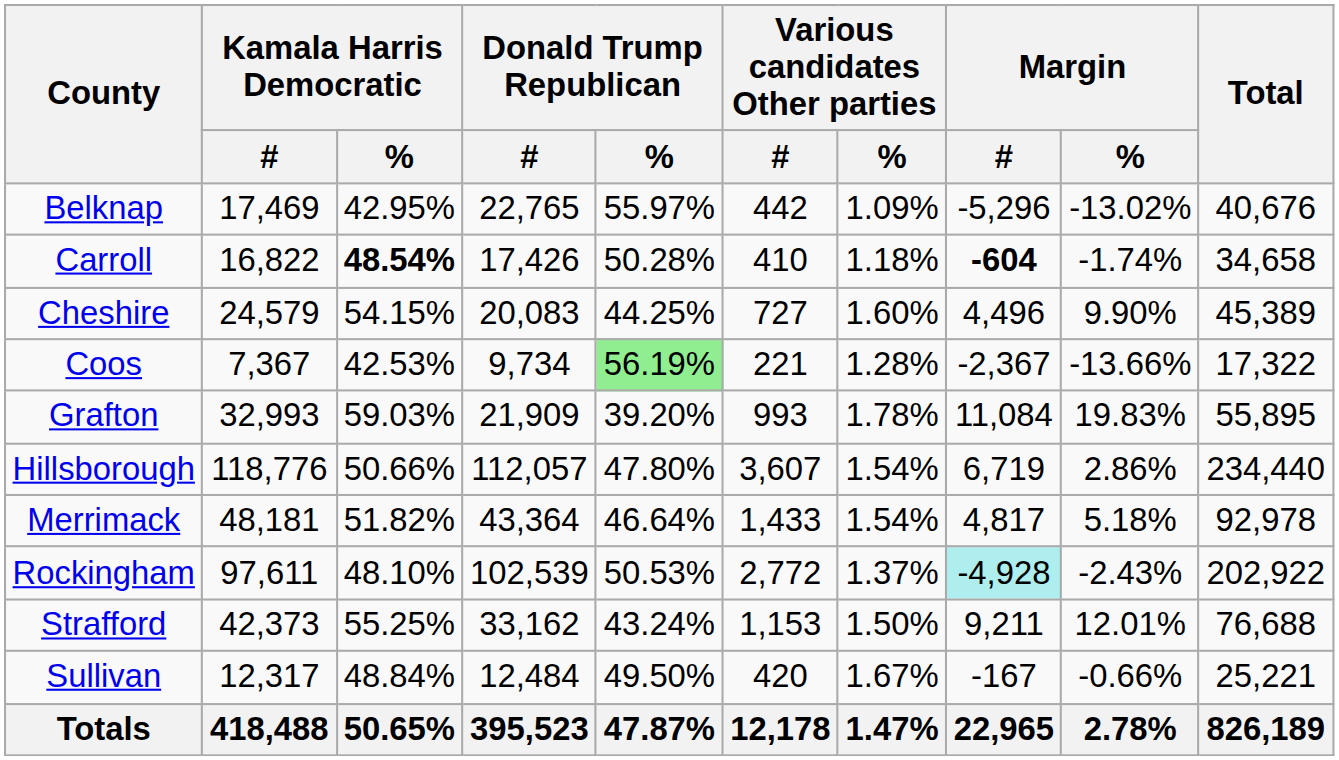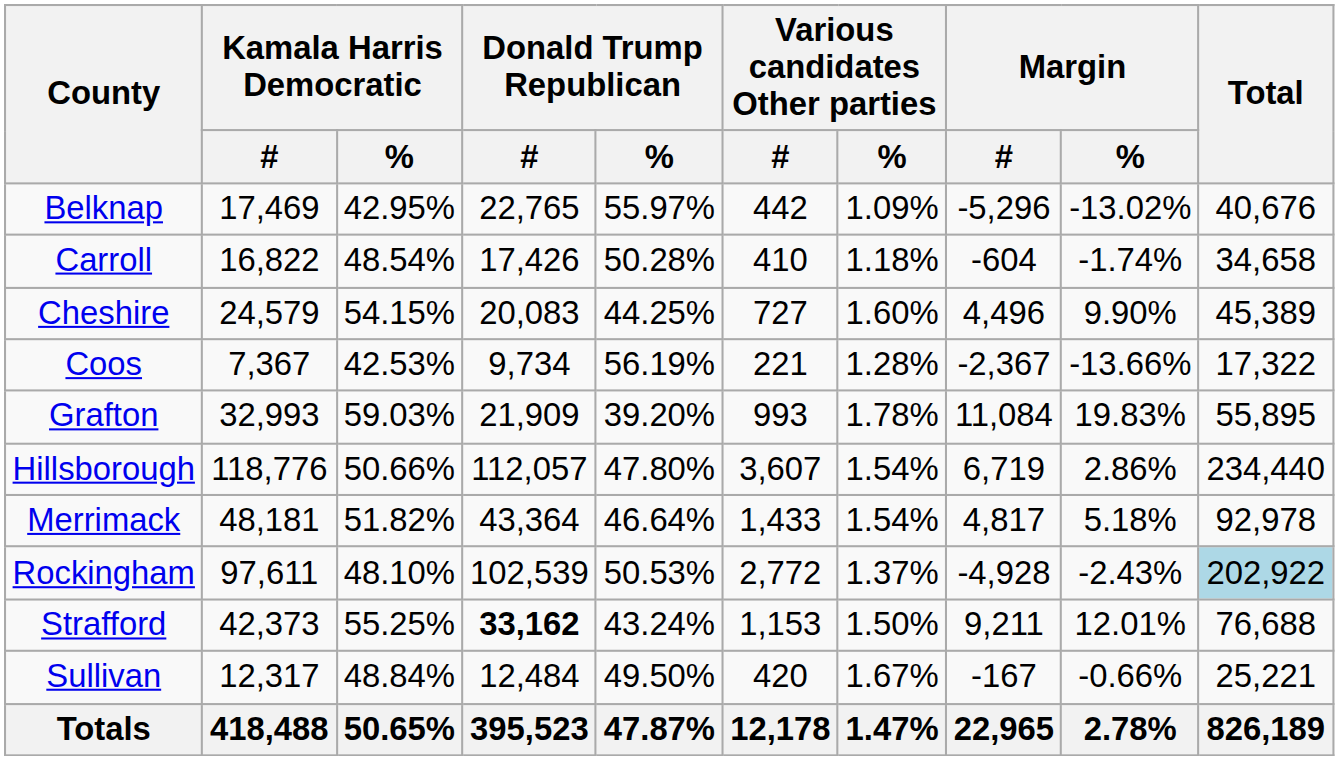(399, 260) bold -> (399, 260) normal
(1004, 260) bold -> (1004, 260) normal
(659, 364) lightgreen background -> (659, 364) no background
(1004, 572) paleturquoise background -> (1004, 572) no background
(1266, 572) no background -> (1266, 572) lightblue background
(529, 624) normal -> (529, 624) bold
